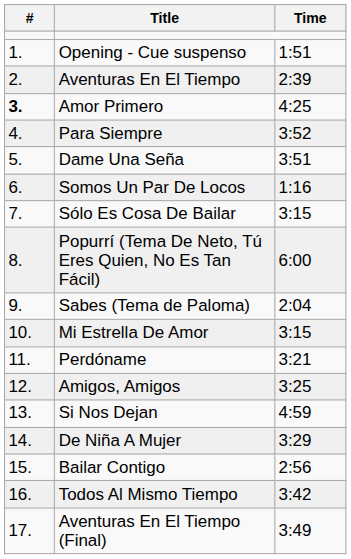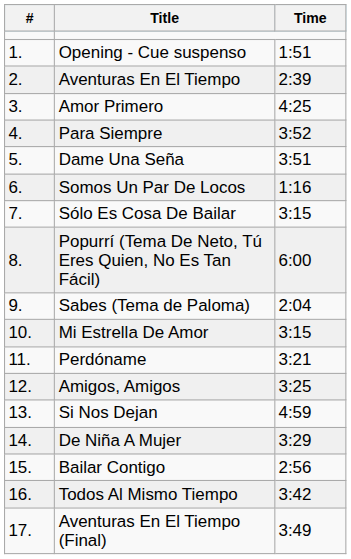(16, 106) bold -> (16, 106) normal
